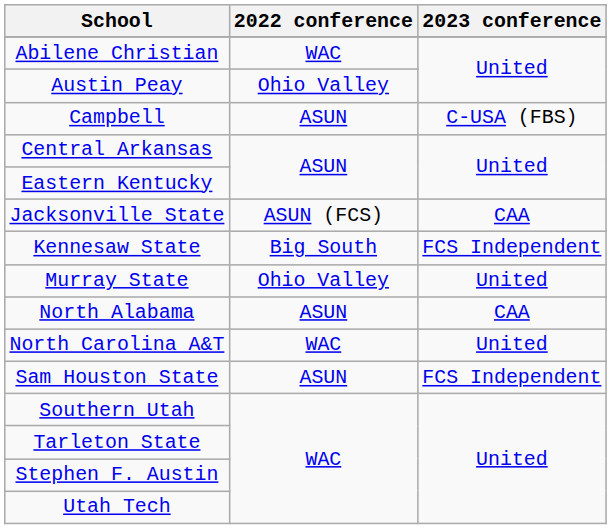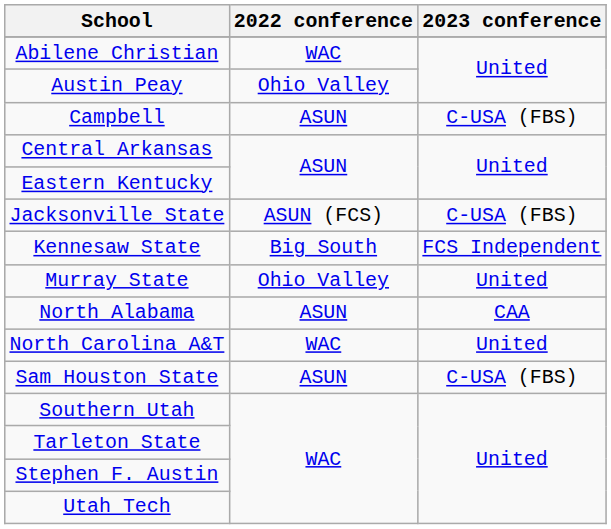(512, 215) CAA -> (512, 215) C-USA (FBS)
(512, 378) FCS Independent -> (512, 378) C-USA (FBS)
